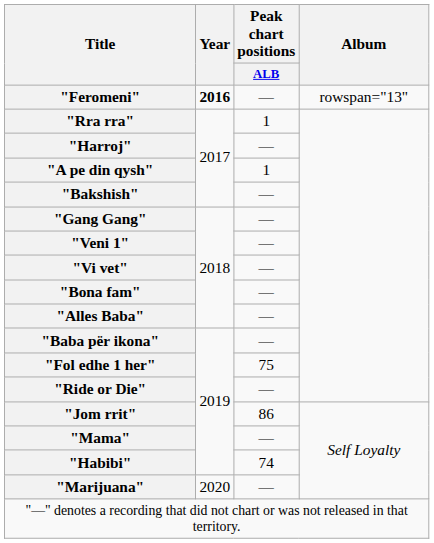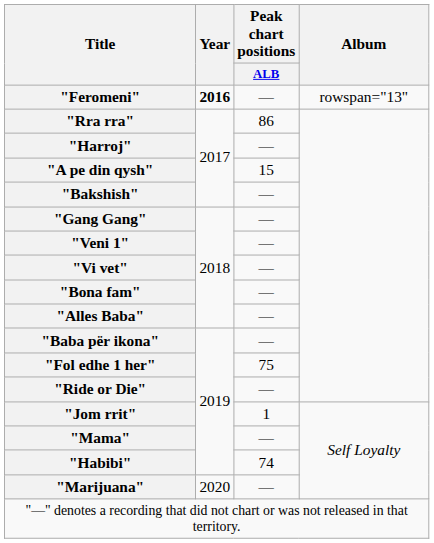(266, 121) 1 -> (266, 121) 86
(266, 170) 1 -> (266, 170) 15
(266, 413) 86 -> (266, 413) 1
